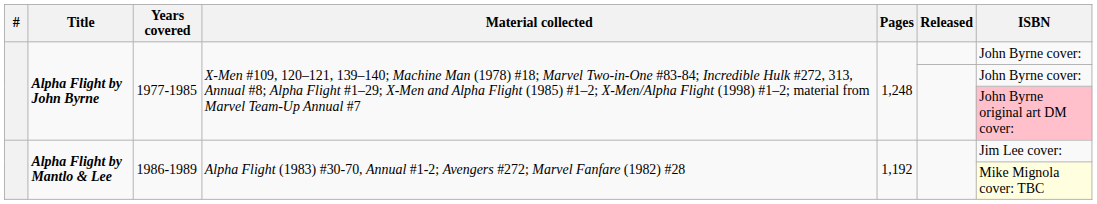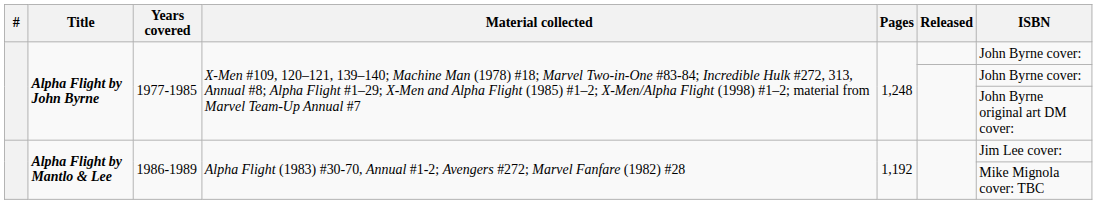(1023, 113) pink background -> (1023, 113) no background
(1019, 180) lightyellow background -> (1019, 180) no background
